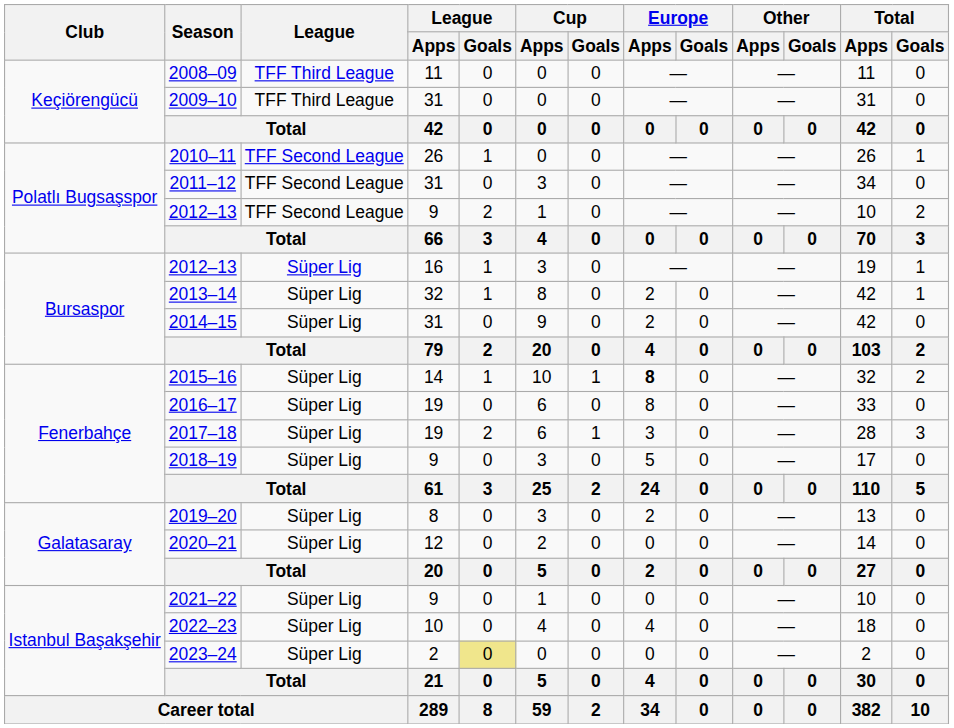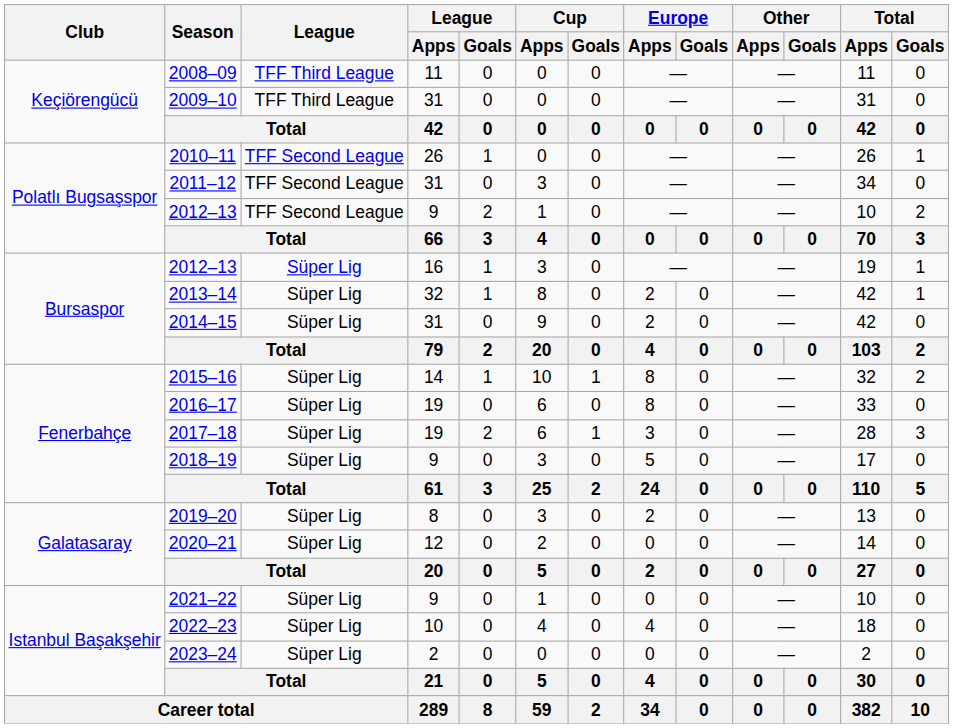(650, 377) bold -> (650, 377) normal
(488, 654) khaki background -> (488, 654) no background
